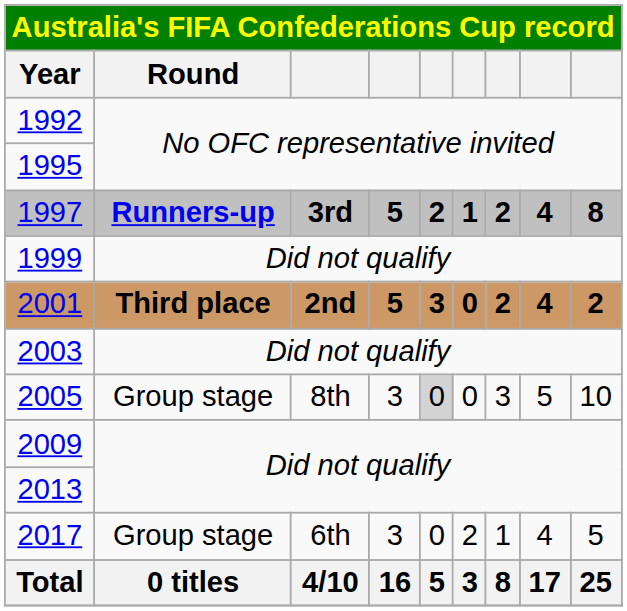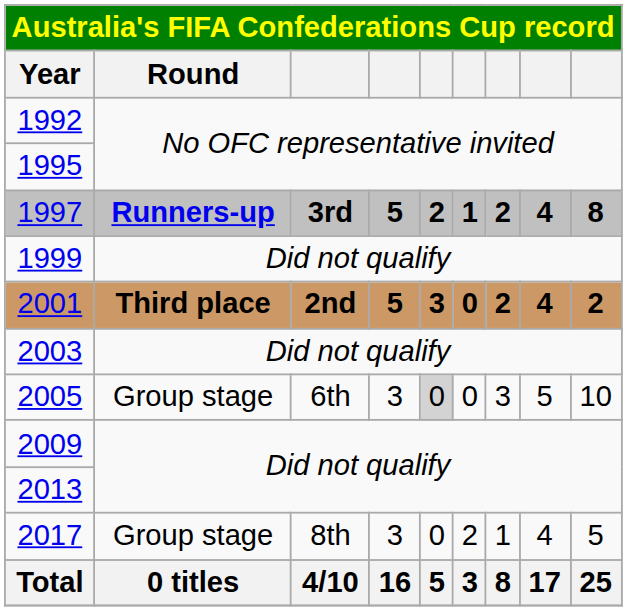(330, 397) 8th -> (330, 397) 6th
(330, 535) 6th -> (330, 535) 8th
